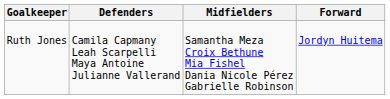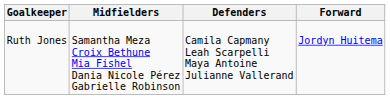columns swapped: (126, 13) <-> (239, 13)
